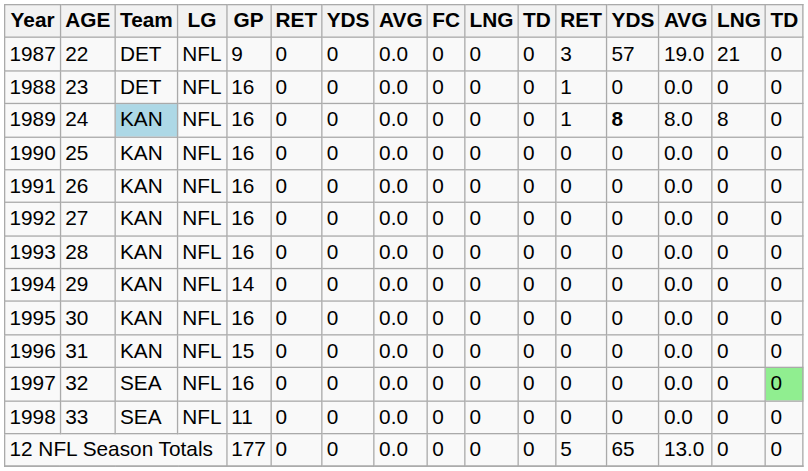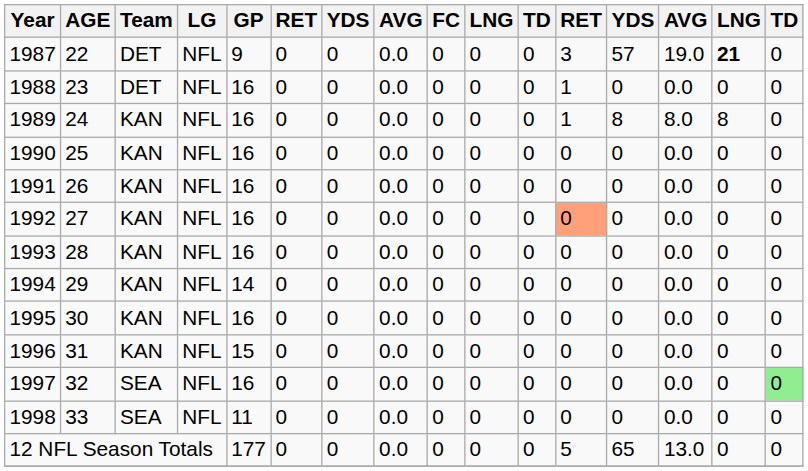(729, 53) normal -> (729, 53) bold
(141, 119) lightblue background -> (141, 119) no background
(617, 119) bold -> (617, 119) normal
(566, 218) no background -> (566, 218) lightsalmon background
